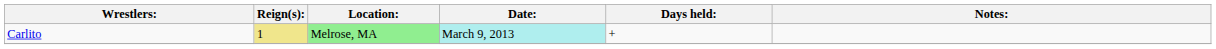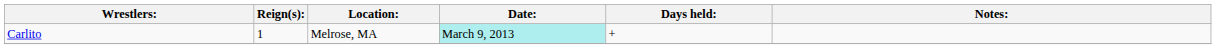(260, 33) khaki background -> (260, 33) no background
(344, 33) lightgreen background -> (344, 33) no background
